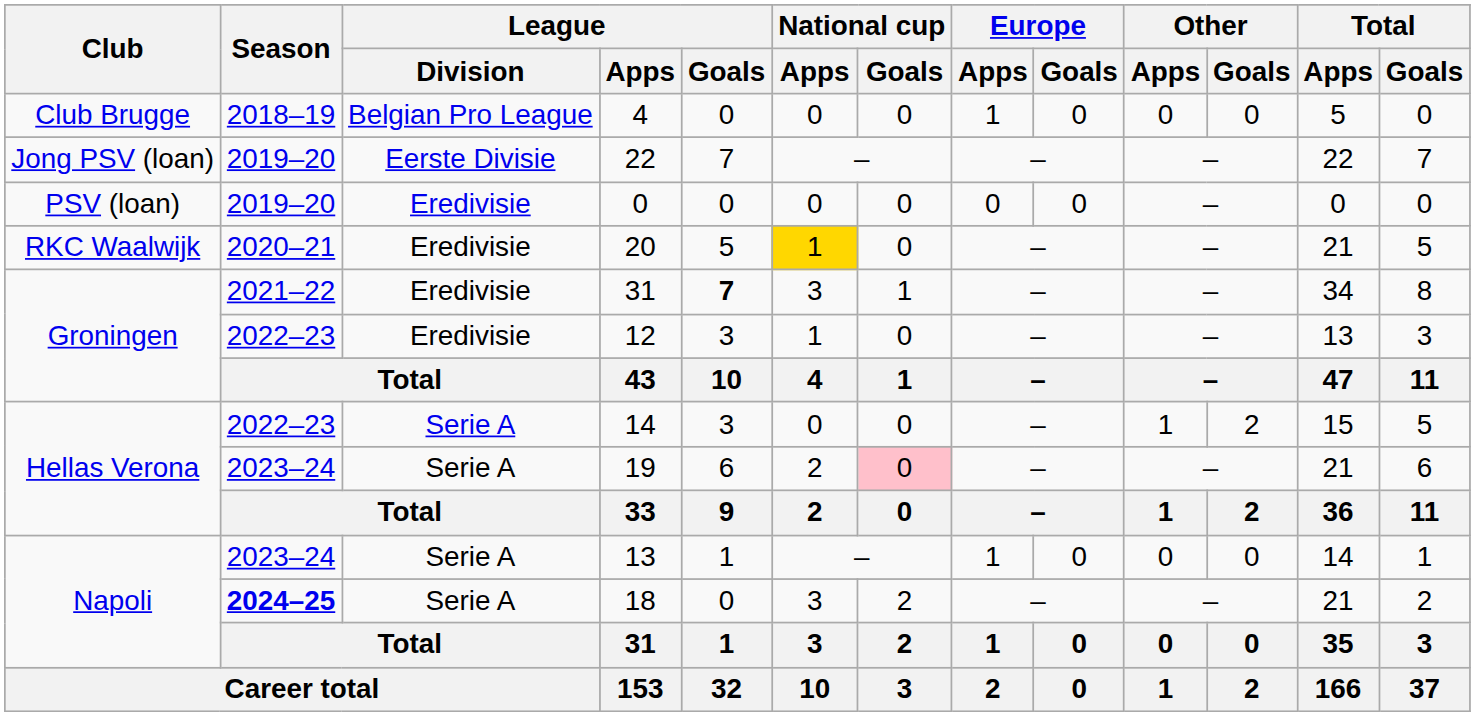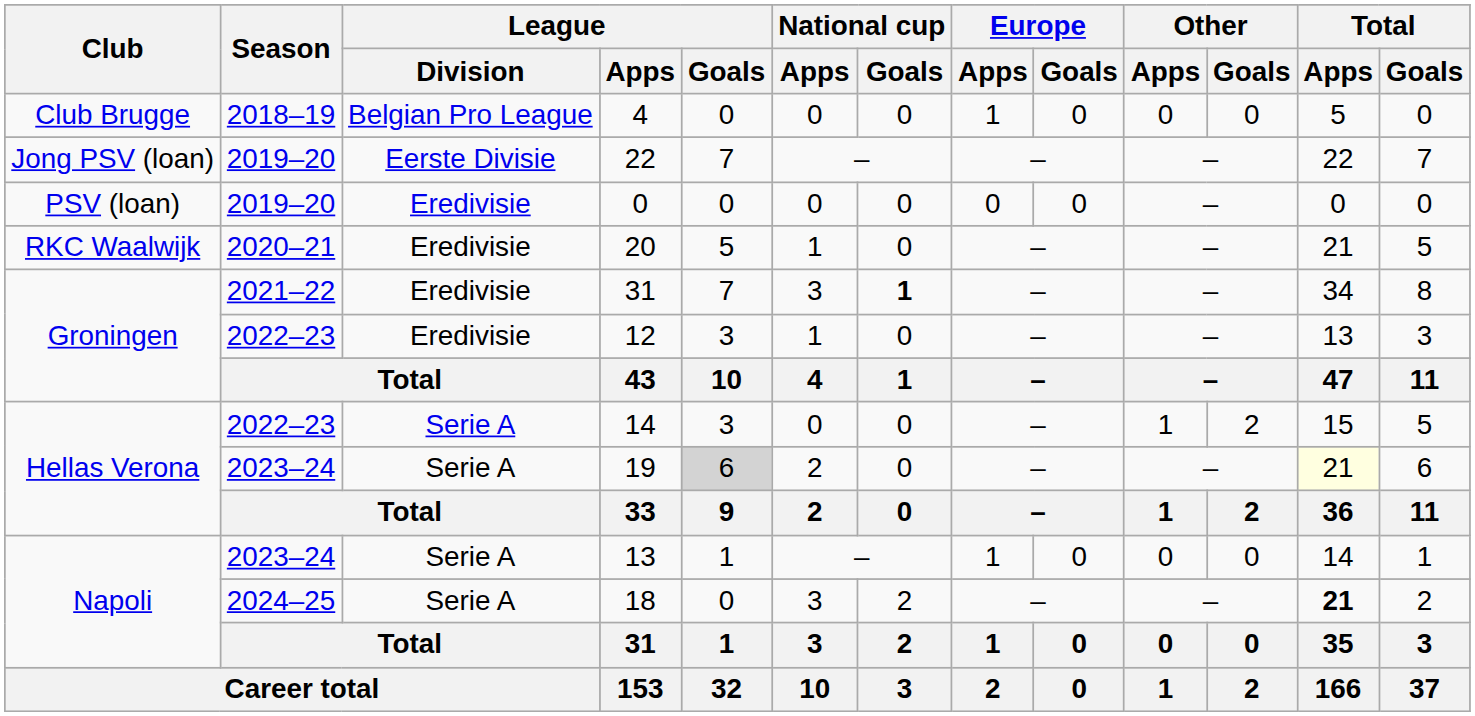(815, 247) gold background -> (815, 247) no background
(727, 291) bold -> (727, 291) normal
(905, 291) normal -> (905, 291) bold
(727, 468) no background -> (727, 468) lightgrey background
(905, 468) pink background -> (905, 468) no background
(1338, 468) no background -> (1338, 468) lightyellow background
(281, 600) bold -> (281, 600) normal
(1338, 600) normal -> (1338, 600) bold
